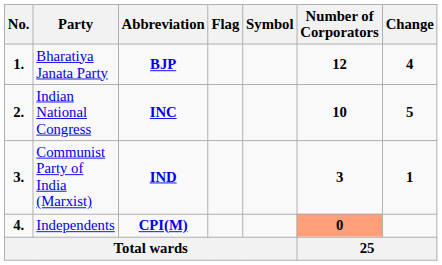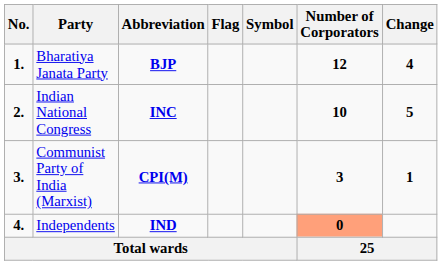(163, 177) IND -> (163, 177) CPI(M)
(163, 225) CPI(M) -> (163, 225) IND
